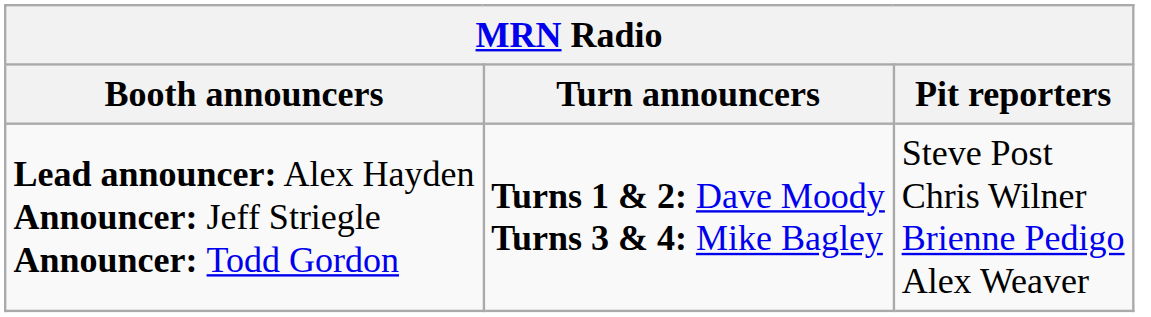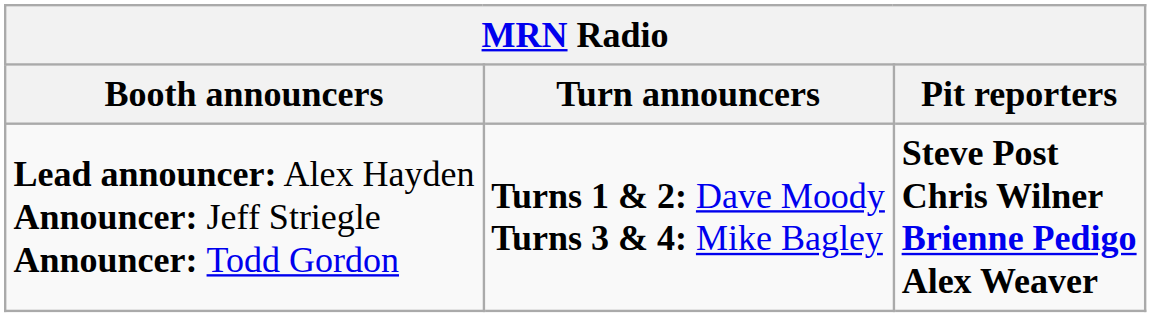(1013, 217) normal -> (1019, 217) bold
